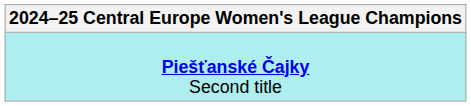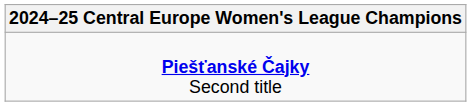(236, 76) paleturquoise background -> (236, 76) no background
